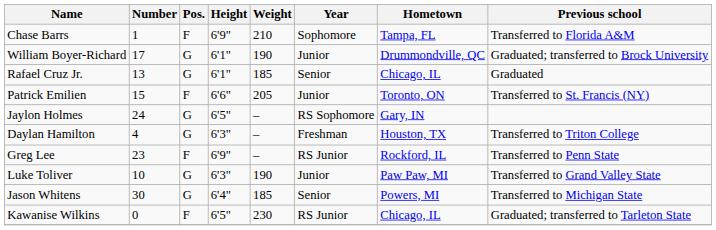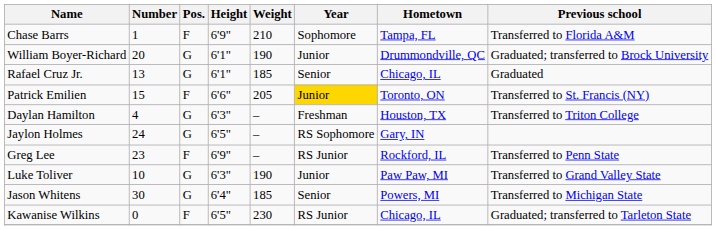(138, 54) 17 -> (138, 54) 20
(313, 94) no background -> (313, 94) gold background
rows swapped: (51, 134) <-> (45, 114)
